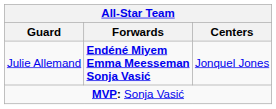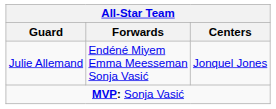(138, 63) bold -> (138, 63) normal
